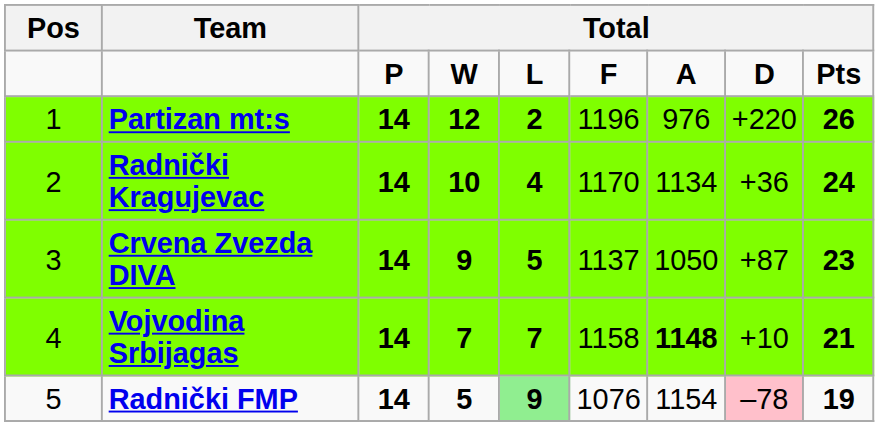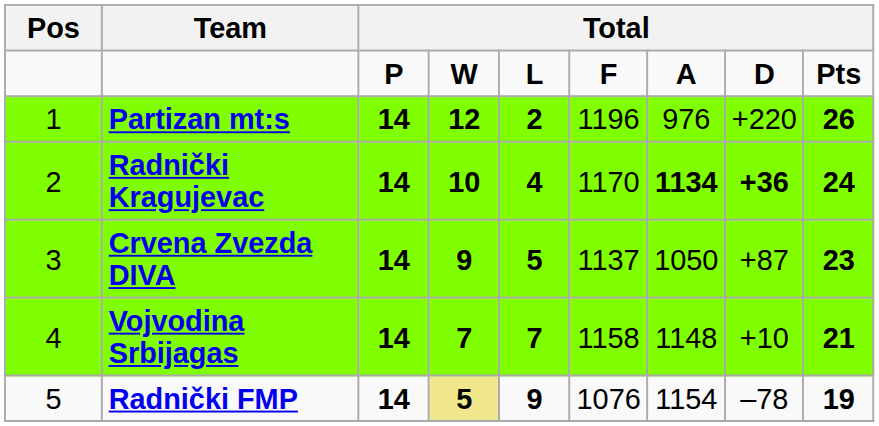(686, 181) normal -> (686, 181) bold
(764, 181) normal -> (764, 181) bold
(686, 337) bold -> (686, 337) normal
(464, 399) no background -> (464, 399) khaki background
(535, 399) lightgreen background -> (535, 399) no background
(764, 399) pink background -> (764, 399) no background
